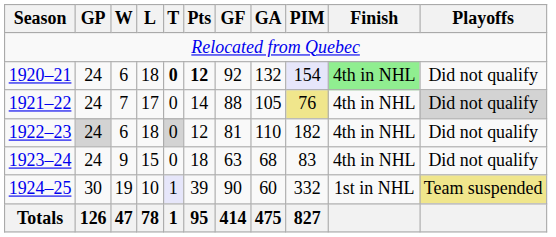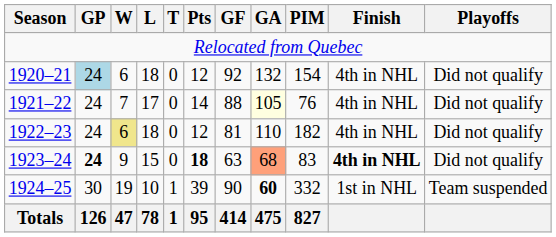(93, 75) no background -> (93, 75) lightblue background
(173, 75) bold -> (173, 75) normal
(199, 75) bold -> (199, 75) normal
(307, 75) lavender background -> (307, 75) no background
(374, 75) lightgreen background -> (377, 75) no background
(268, 103) no background -> (268, 103) lightyellow background
(307, 103) khaki background -> (307, 103) no background
(483, 103) lightgrey background -> (488, 103) no background
(93, 132) lightgrey background -> (93, 132) no background
(124, 132) no background -> (124, 132) khaki background
(173, 132) lightgrey background -> (173, 132) no background
(93, 160) normal -> (93, 160) bold
(199, 160) normal -> (199, 160) bold
(268, 160) no background -> (268, 160) lightsalmon background
(374, 160) normal -> (377, 160) bold
(173, 189) lavender background -> (173, 189) no background
(268, 189) normal -> (268, 189) bold
(483, 189) khaki background -> (488, 189) no background
